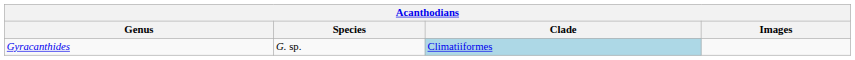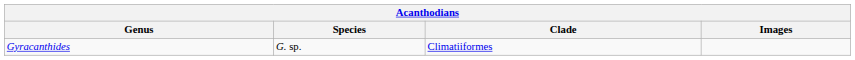(460, 47) lightblue background -> (460, 47) no background
